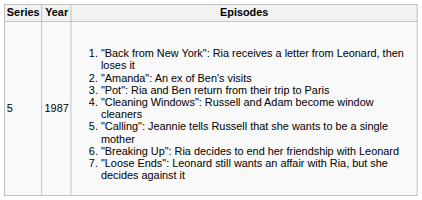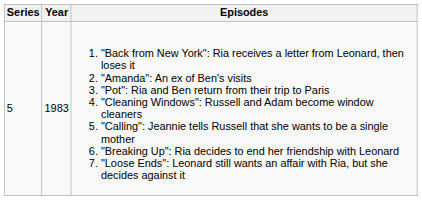(57, 108) 1987 -> (57, 108) 1983
